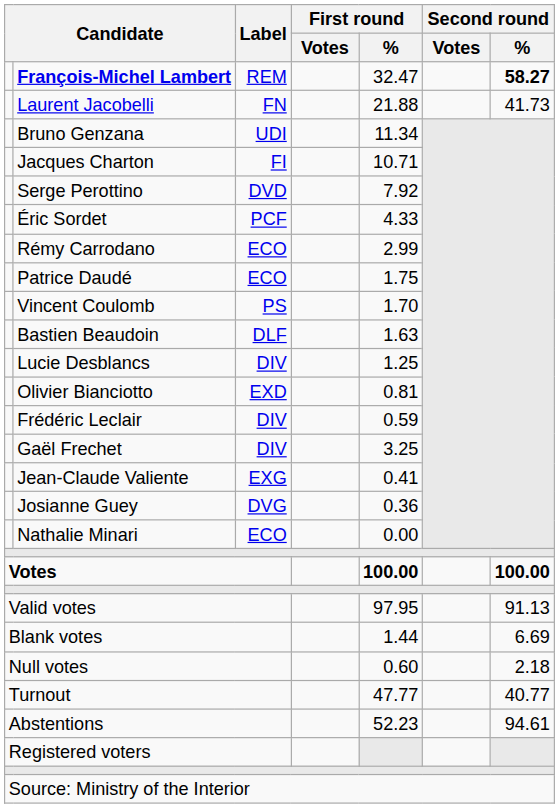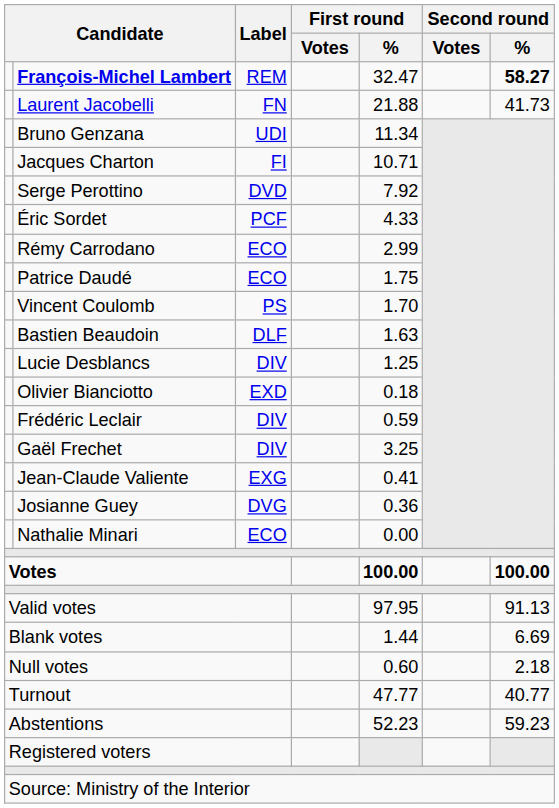(401, 391) 0.81 -> (401, 391) 0.18
(527, 723) 94.61 -> (527, 723) 59.23
